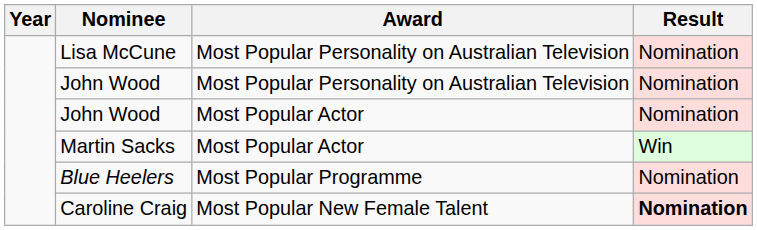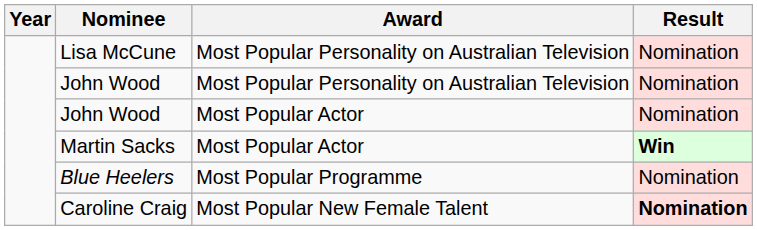(656, 146) normal -> (657, 146) bold
